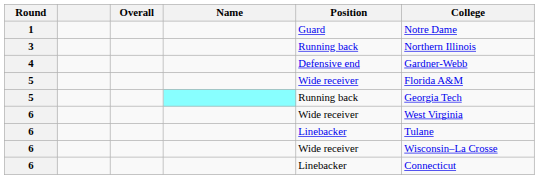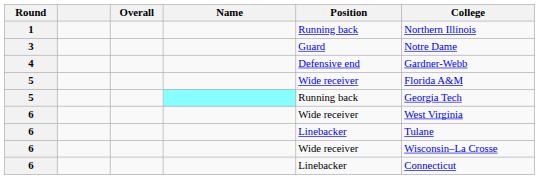(312, 30) Guard -> (328, 30) Running back
(431, 30) Notre Dame -> (440, 30) Northern Illinois
(328, 47) Running back -> (312, 47) Guard
(440, 47) Northern Illinois -> (431, 47) Notre Dame
